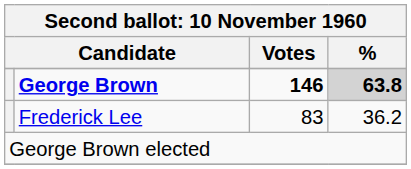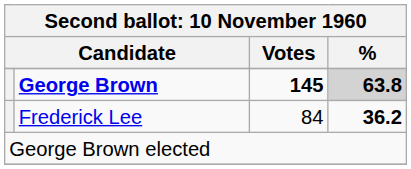(307, 85) 146 -> (307, 85) 145
(312, 117) 83 -> (312, 117) 84
(382, 117) normal -> (382, 117) bold
